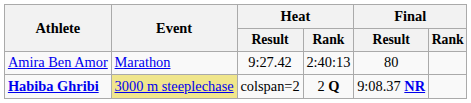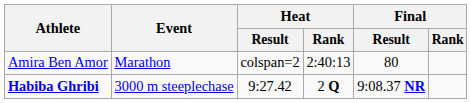(270, 62) 9:27.42 -> (270, 62) colspan=2
(174, 86) khaki background -> (174, 86) no background
(270, 86) colspan=2 -> (270, 86) 9:27.42
